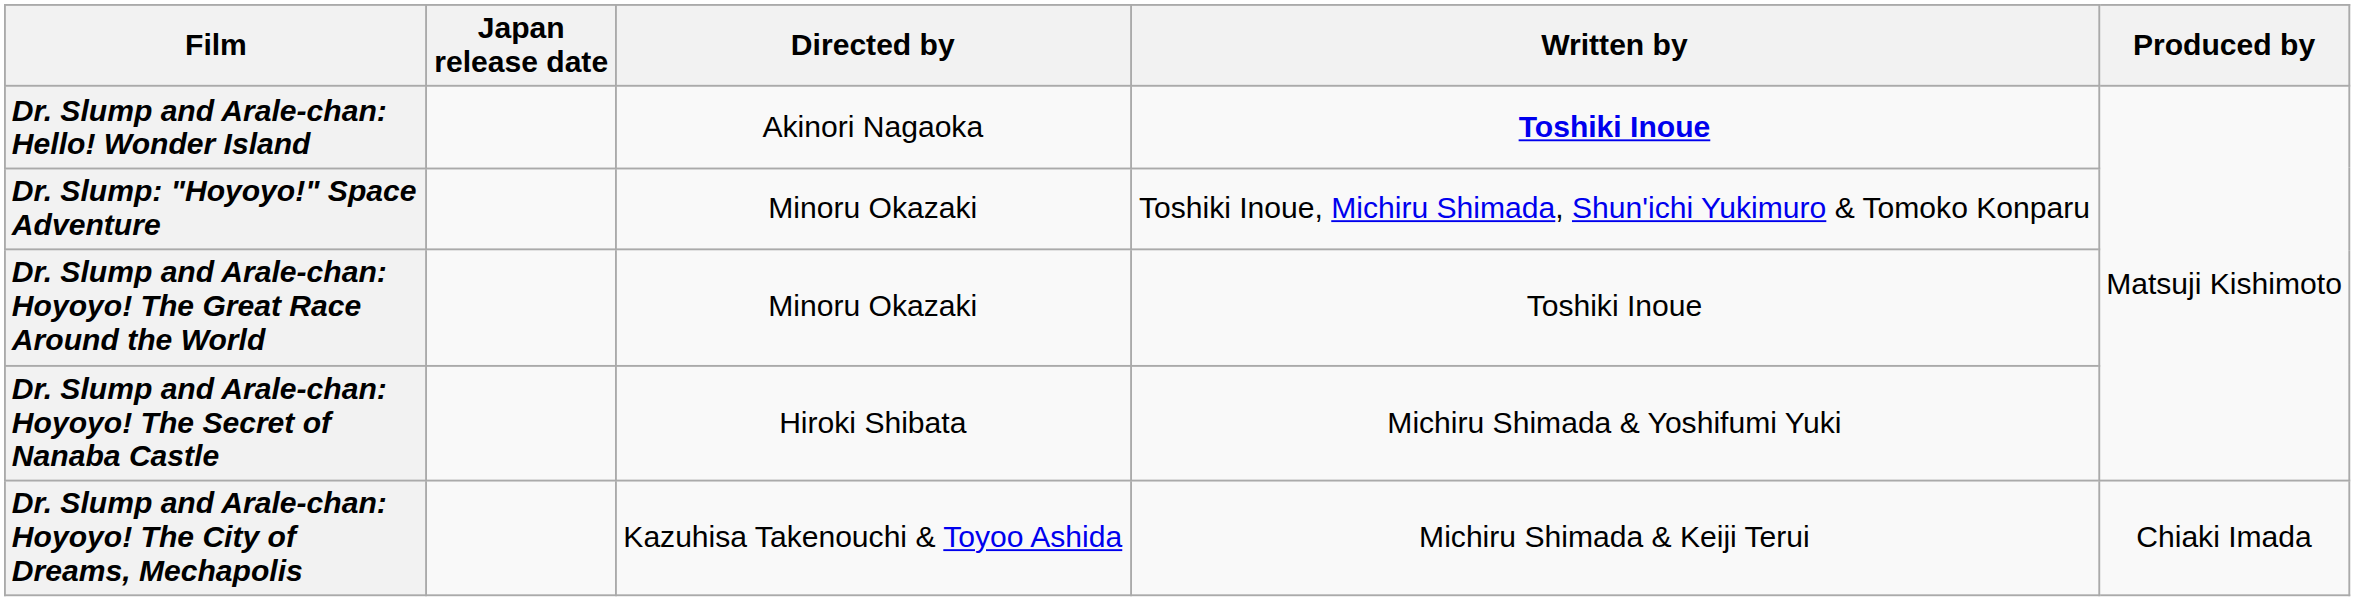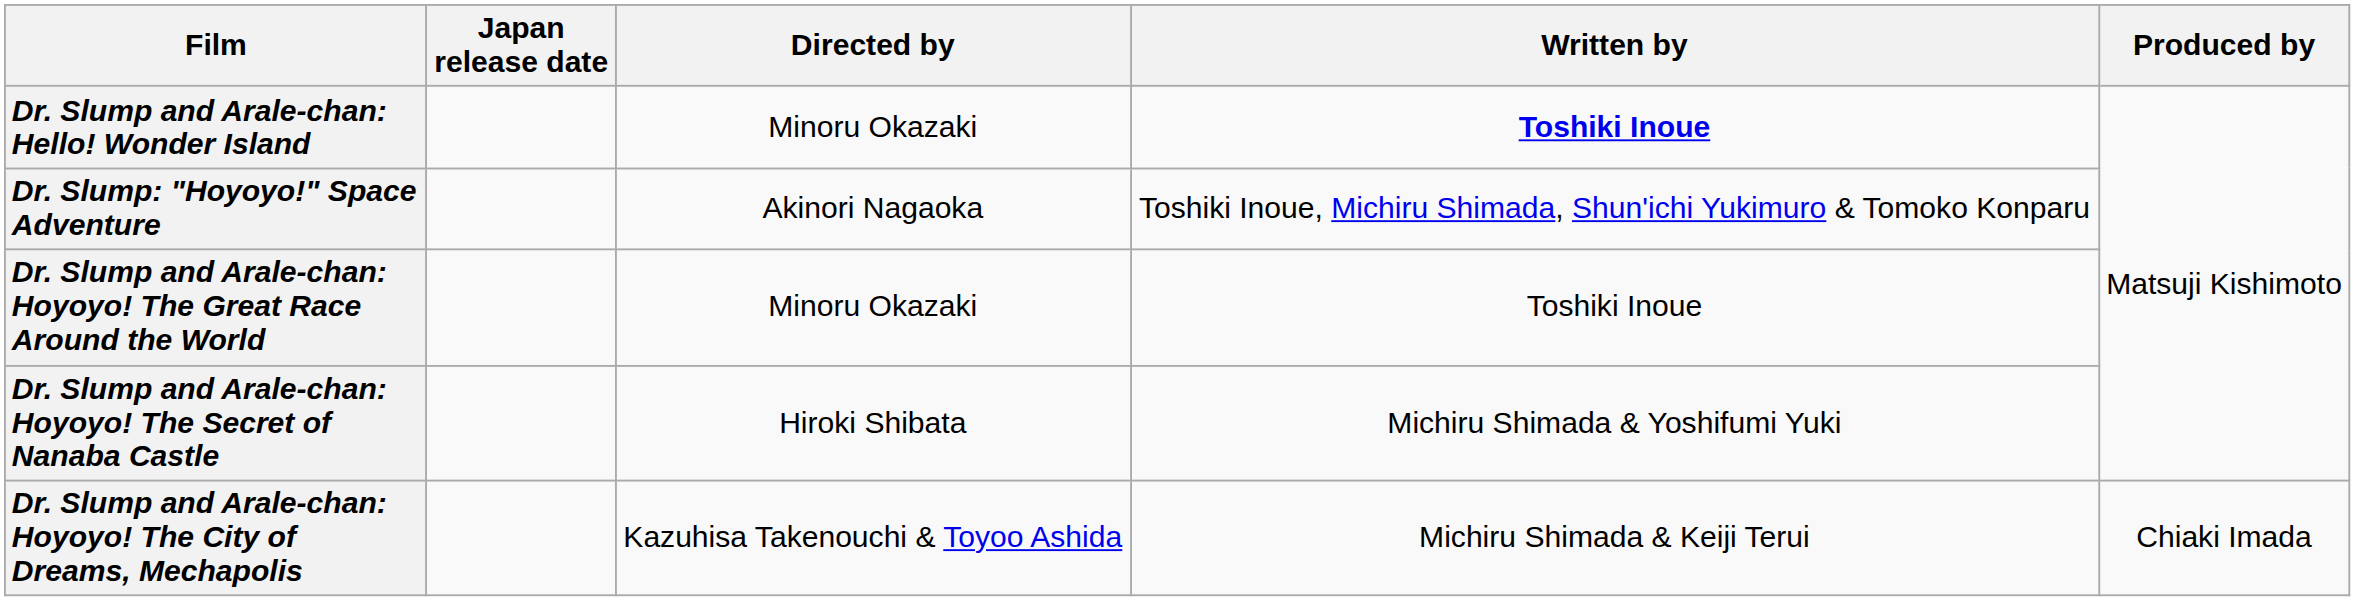(873, 126) Akinori Nagaoka -> (873, 126) Minoru Okazaki
(873, 208) Minoru Okazaki -> (873, 208) Akinori Nagaoka
